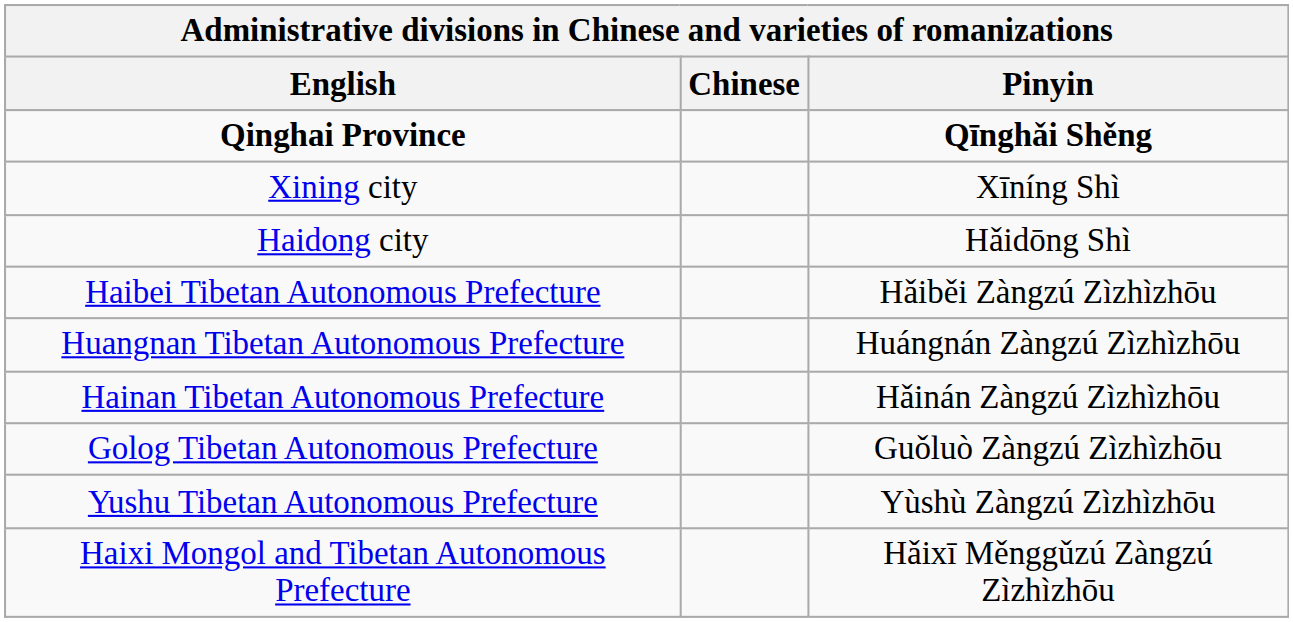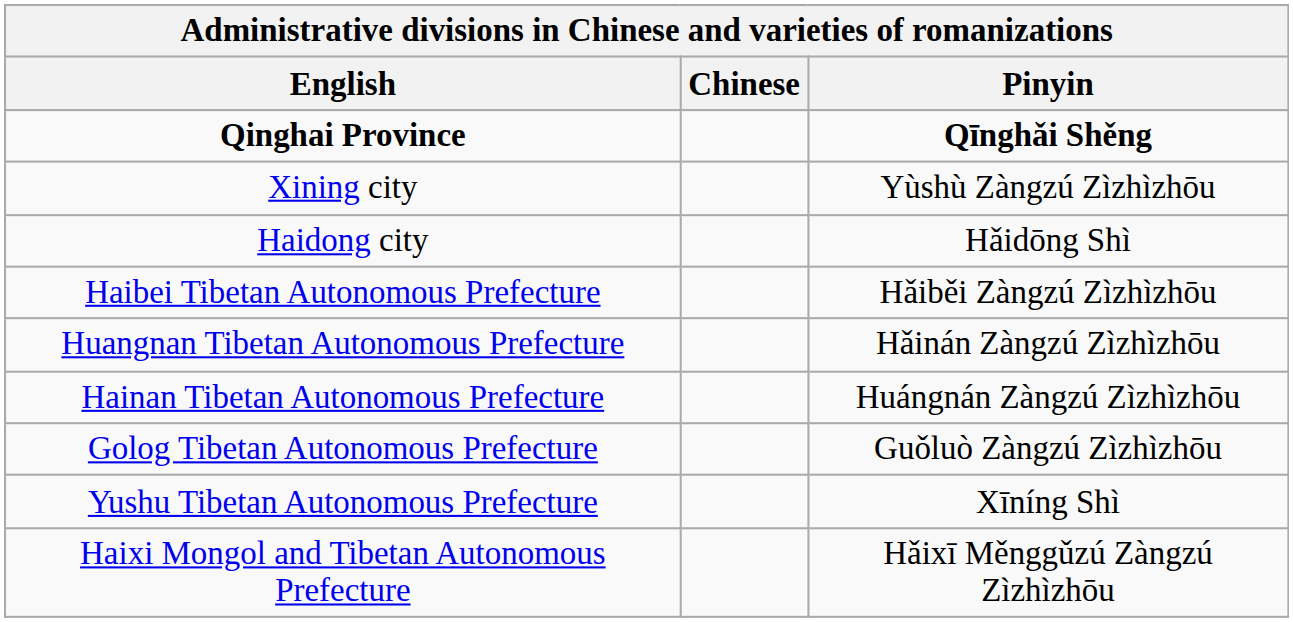(1048, 187) Xīníng Shì -> (1048, 187) Yùshù Zàngzú Zìzhìzhōu
(1048, 344) Huángnán Zàngzú Zìzhìzhōu -> (1048, 344) Hǎinán Zàngzú Zìzhìzhōu
(1048, 396) Hǎinán Zàngzú Zìzhìzhōu -> (1048, 396) Huángnán Zàngzú Zìzhìzhōu
(1048, 501) Yùshù Zàngzú Zìzhìzhōu -> (1048, 501) Xīníng Shì
